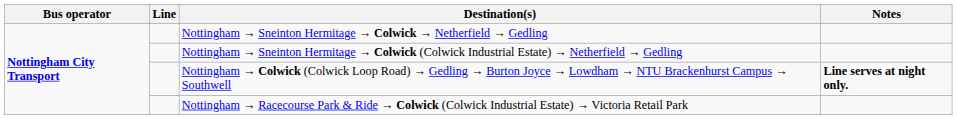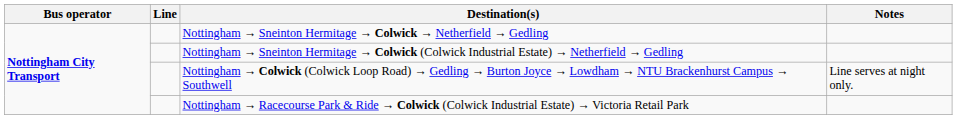(874, 78) bold -> (877, 78) normal
